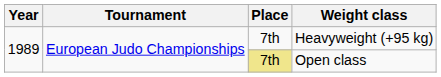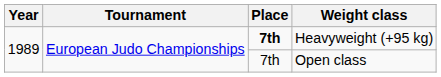(270, 38) normal -> (270, 38) bold
(270, 60) khaki background -> (270, 60) no background
